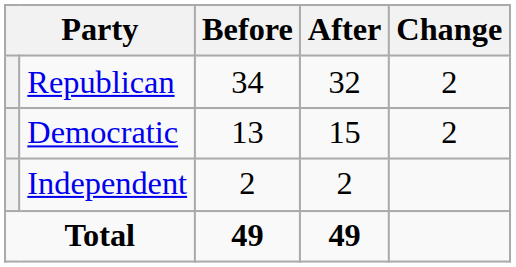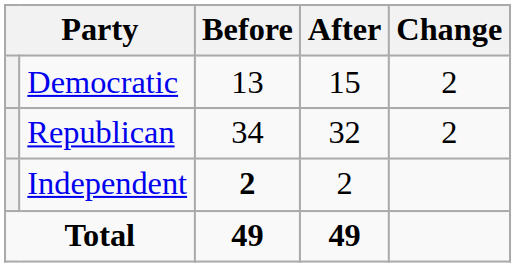rows swapped: (101, 81) <-> (103, 132)
(247, 183) normal -> (247, 183) bold
